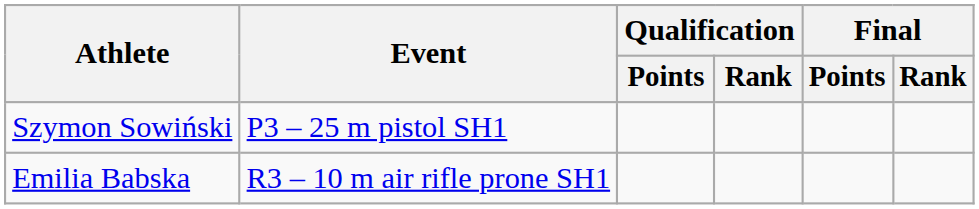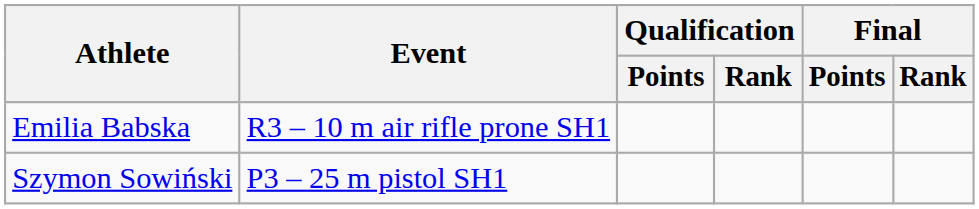rows swapped: (122, 127) <-> (101, 177)
